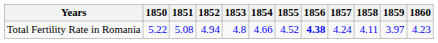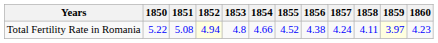(210, 30) no background -> (210, 30) lightyellow background
(316, 30) bold -> (316, 30) normal
(395, 30) no background -> (395, 30) lightyellow background
